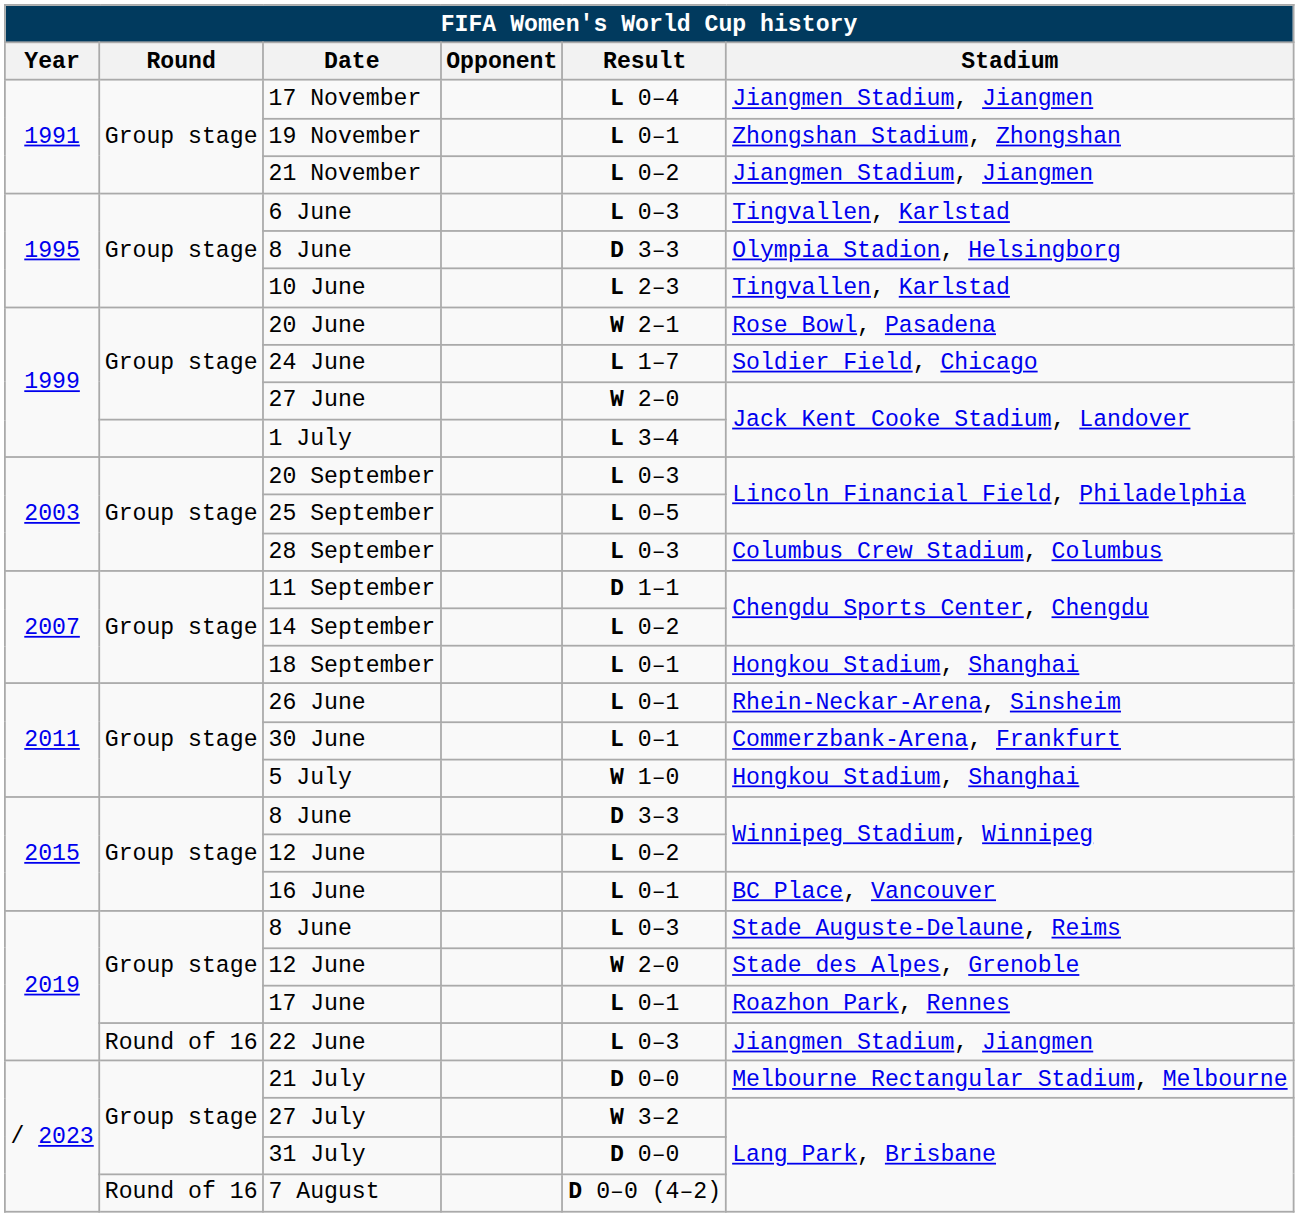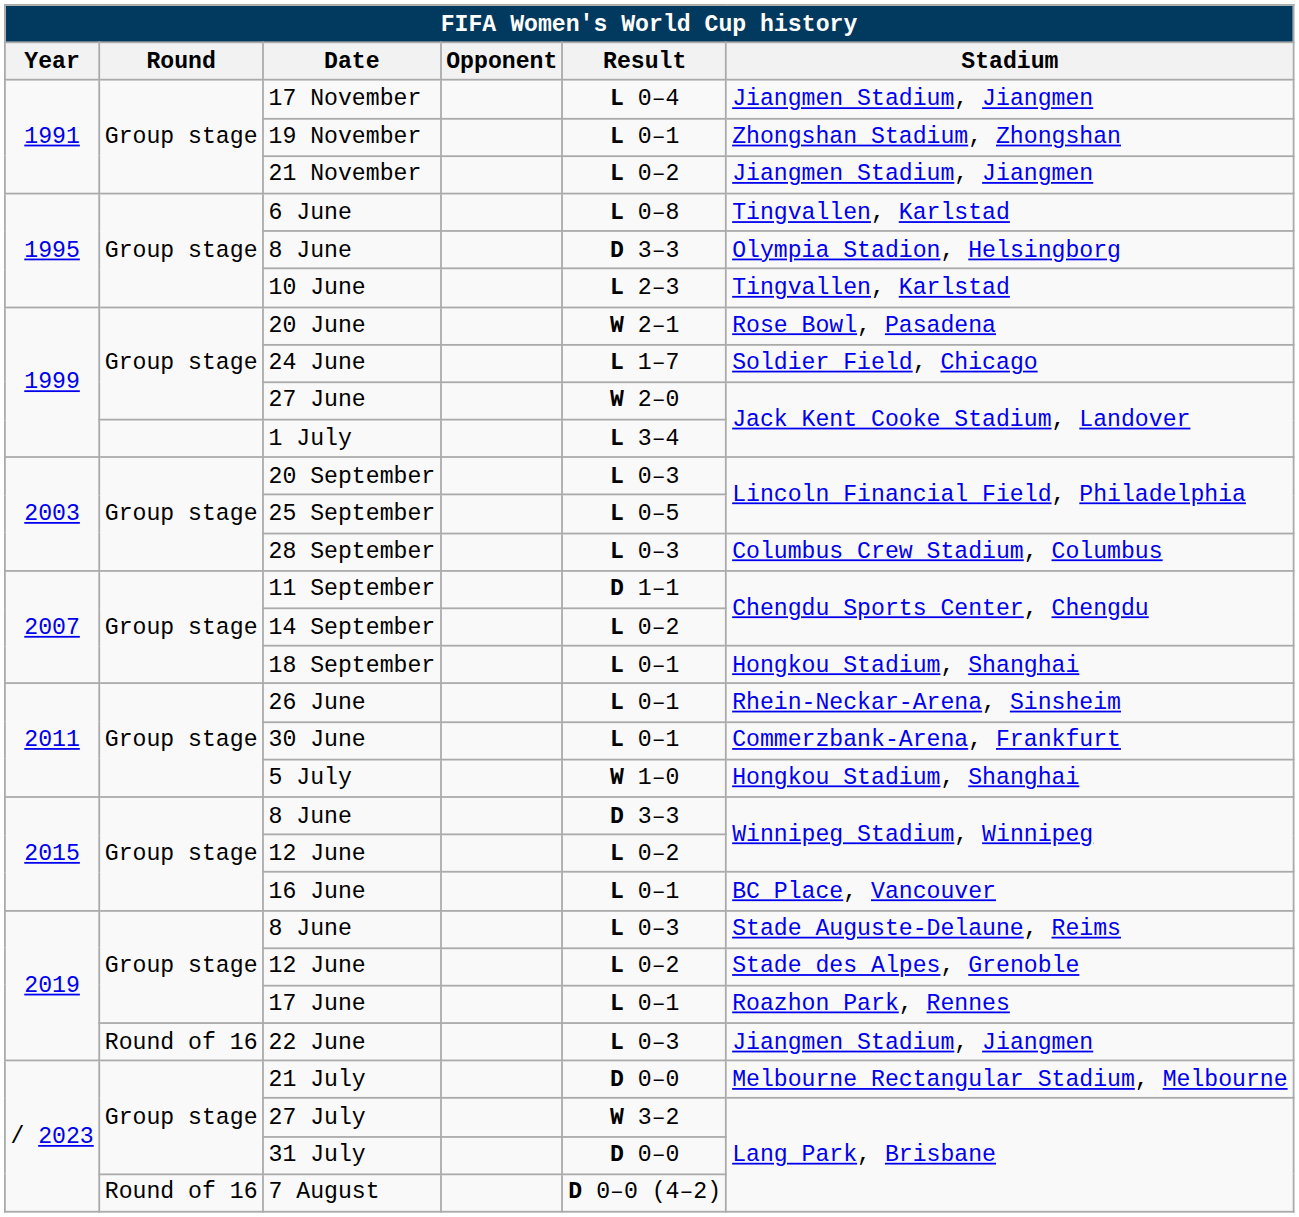(645, 212) L 0–3 -> (645, 212) L 0–8
(645, 967) W 2–0 -> (645, 967) L 0–2
